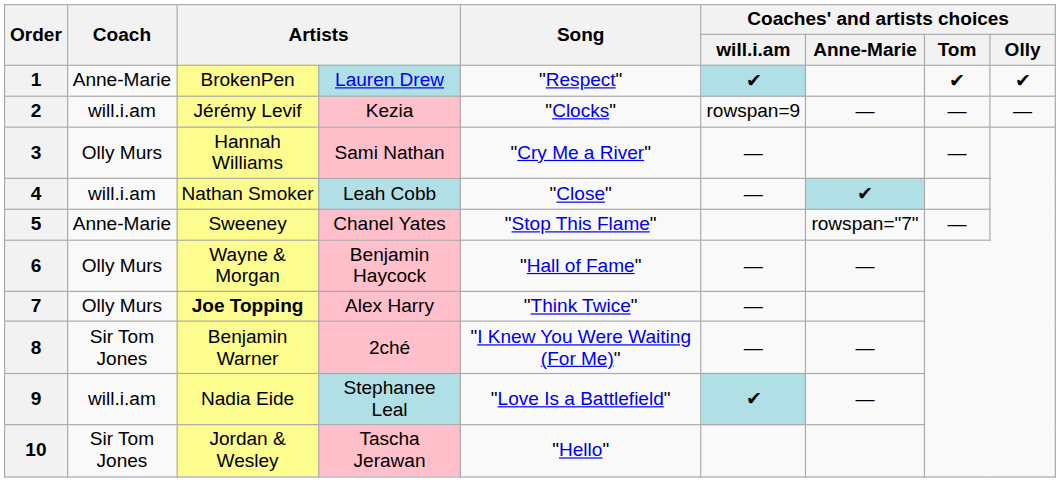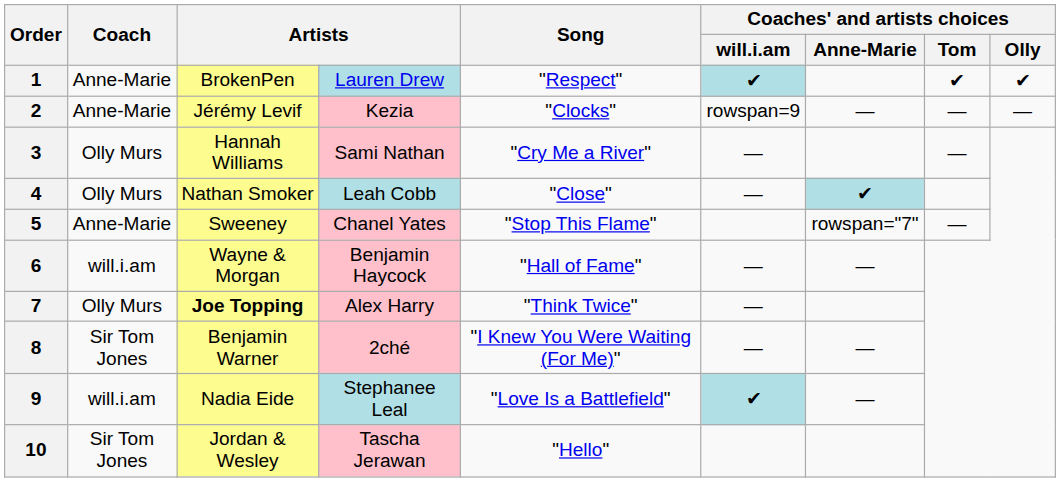(122, 111) will.i.am -> (122, 111) Anne-Marie
(122, 193) will.i.am -> (122, 193) Olly Murs
(122, 265) Olly Murs -> (122, 265) will.i.am
